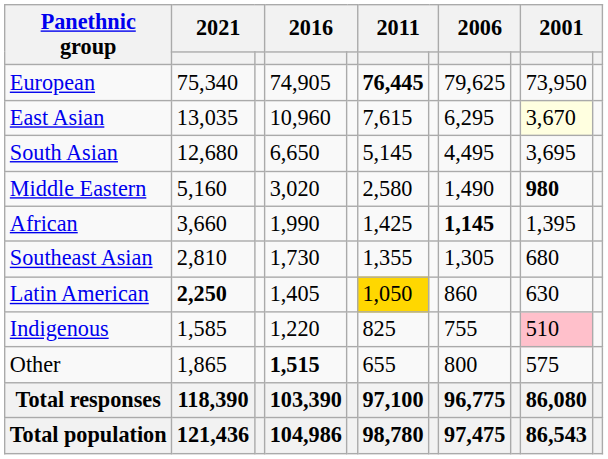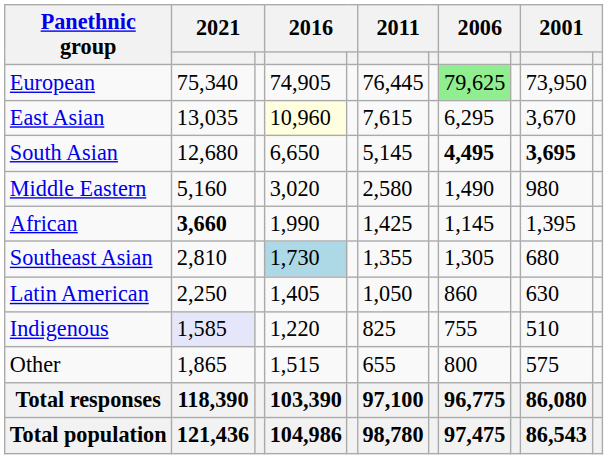(393, 82) bold -> (393, 82) normal
(475, 82) no background -> (475, 82) lightgreen background
(300, 117) no background -> (300, 117) lightyellow background
(551, 117) lightyellow background -> (551, 117) no background
(469, 152) normal -> (469, 152) bold
(551, 152) normal -> (551, 152) bold
(542, 188) bold -> (542, 188) normal
(202, 223) normal -> (202, 223) bold
(469, 223) bold -> (469, 223) normal
(295, 258) no background -> (295, 258) lightblue background
(202, 294) bold -> (202, 294) normal
(387, 294) gold background -> (387, 294) no background
(202, 329) no background -> (202, 329) lavender background
(542, 329) pink background -> (542, 329) no background
(295, 364) bold -> (295, 364) normal
